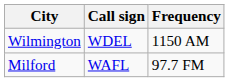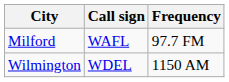rows swapped: (32, 64) <-> (44, 40)
